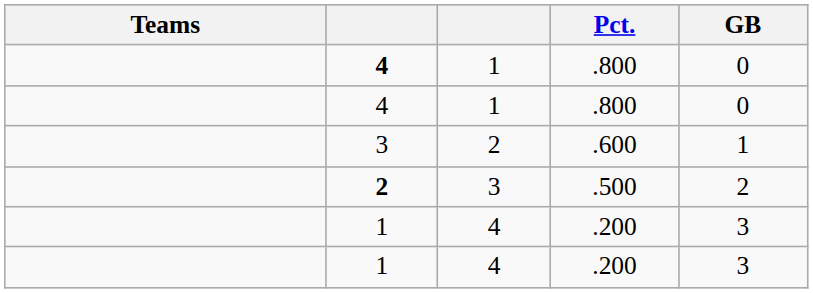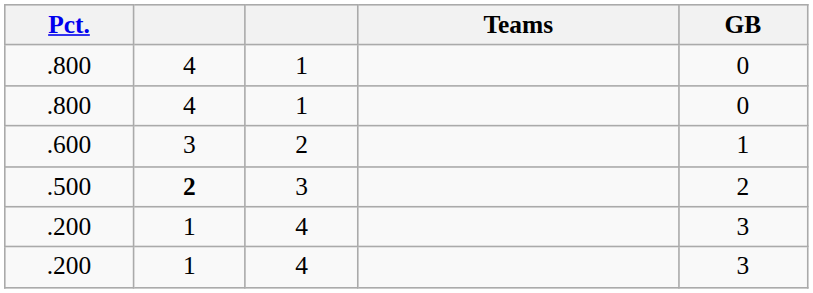columns swapped: (165, 24) <-> (615, 24)
(382, 65) bold -> (189, 65) normal
